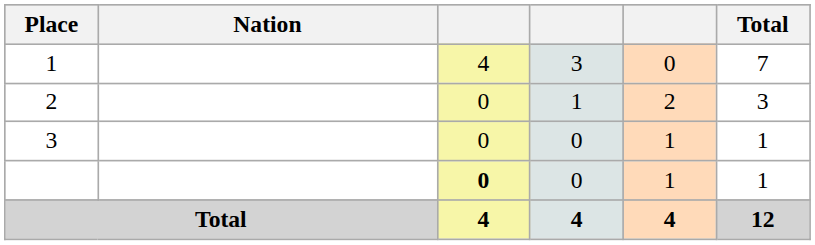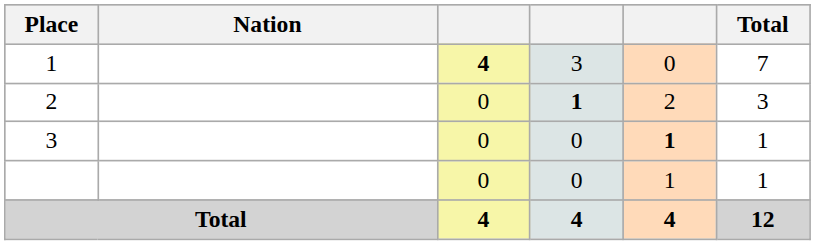(483, 63) normal -> (483, 63) bold
(577, 102) normal -> (577, 102) bold
(670, 141) normal -> (670, 141) bold
(483, 180) bold -> (483, 180) normal
